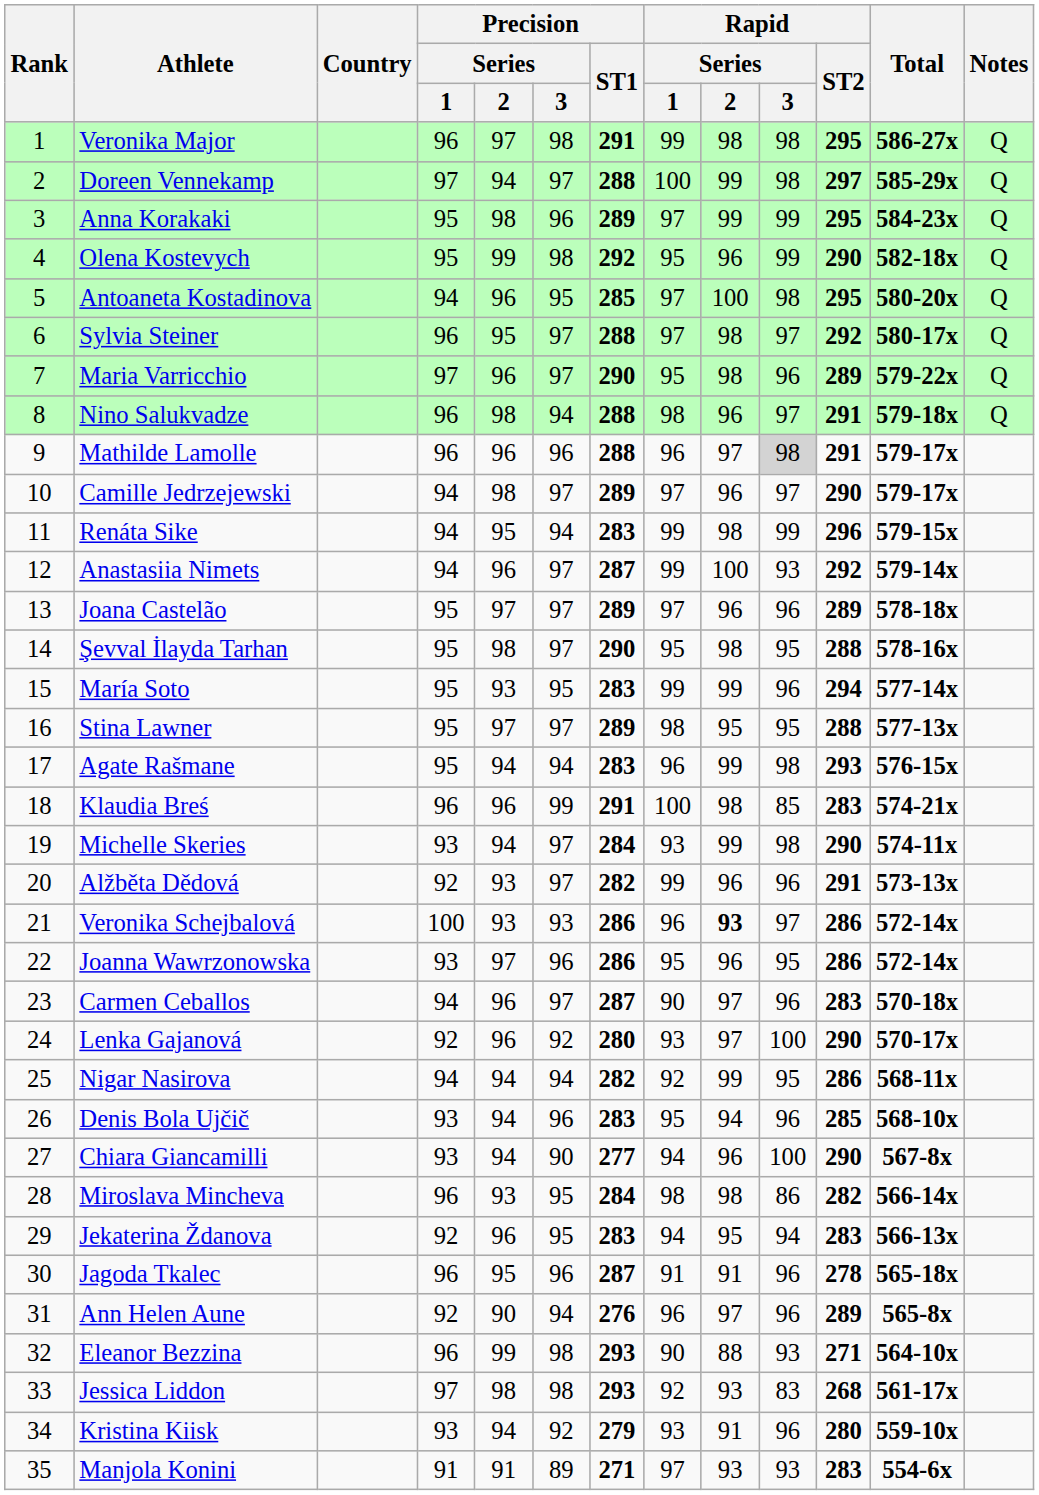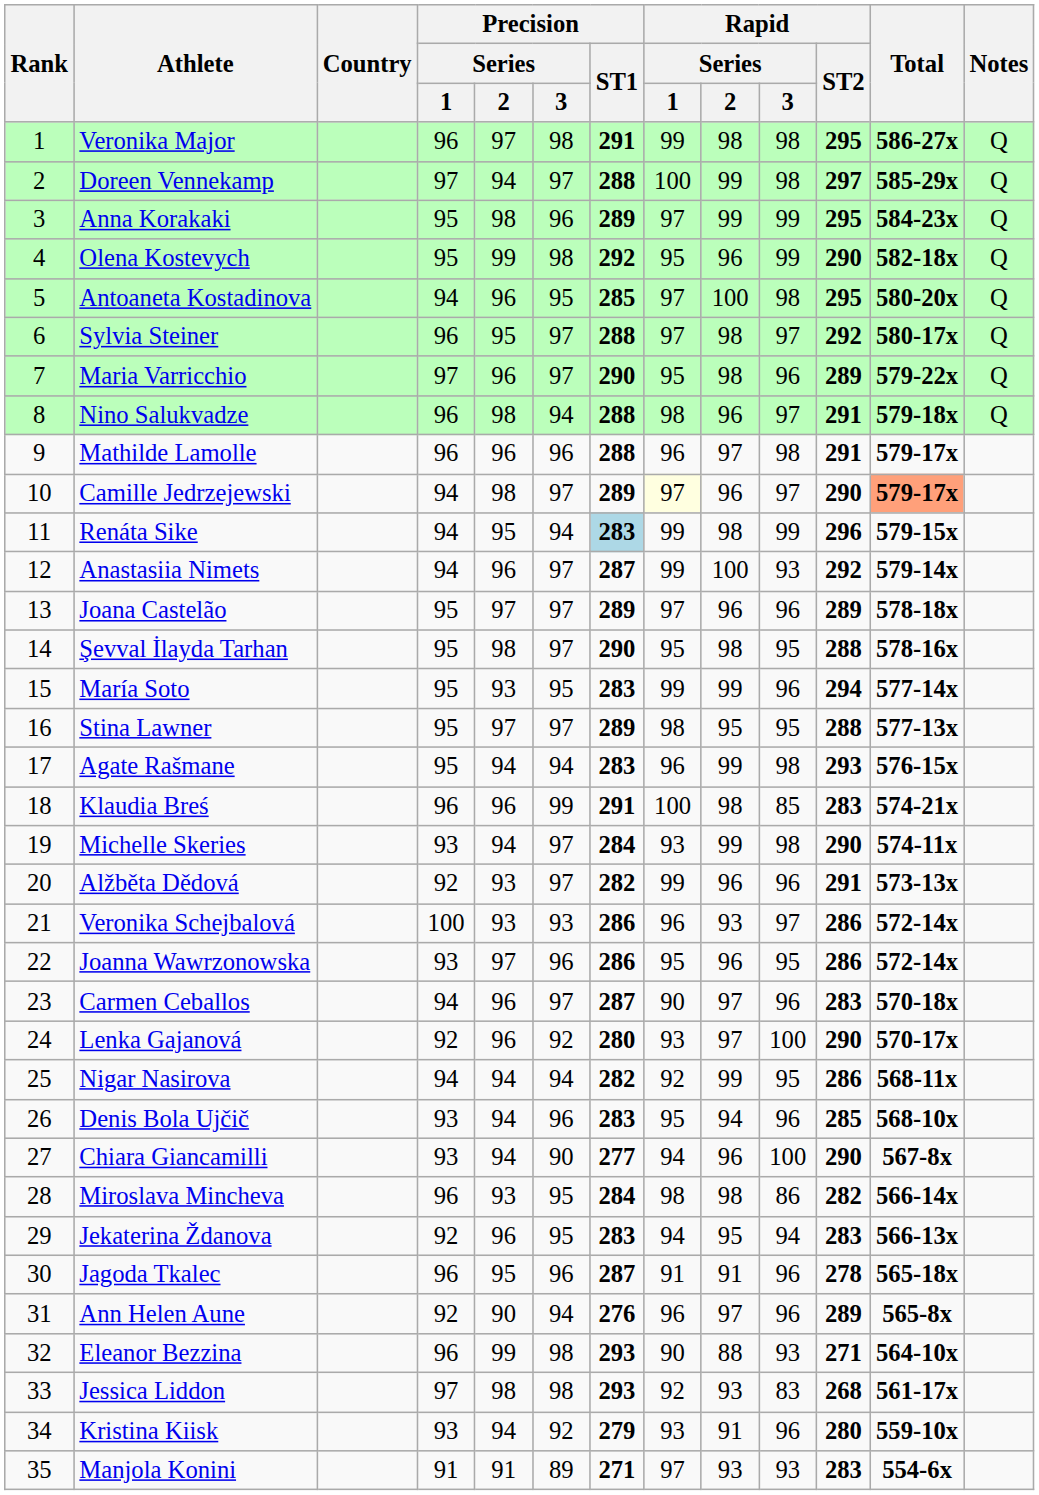(788, 453) lightgrey background -> (788, 453) no background
(673, 492) no background -> (673, 492) lightyellow background
(917, 492) no background -> (917, 492) lightsalmon background
(617, 532) no background -> (617, 532) lightblue background
(730, 922) bold -> (730, 922) normal
